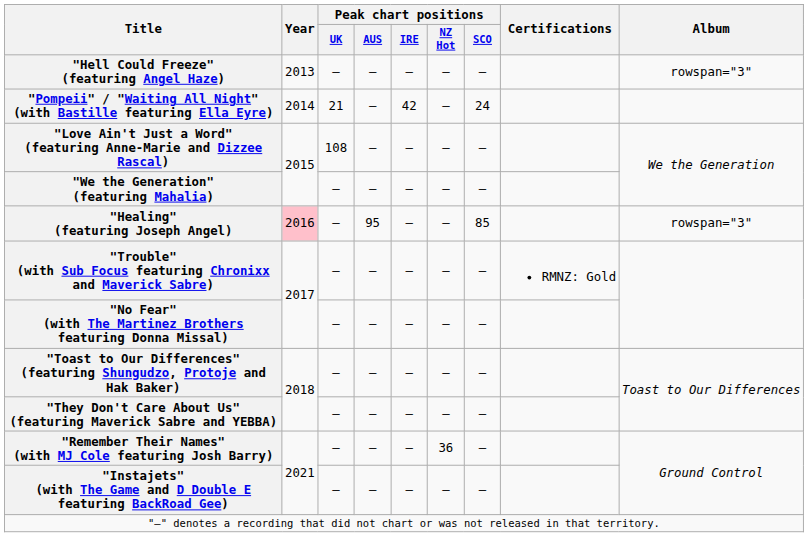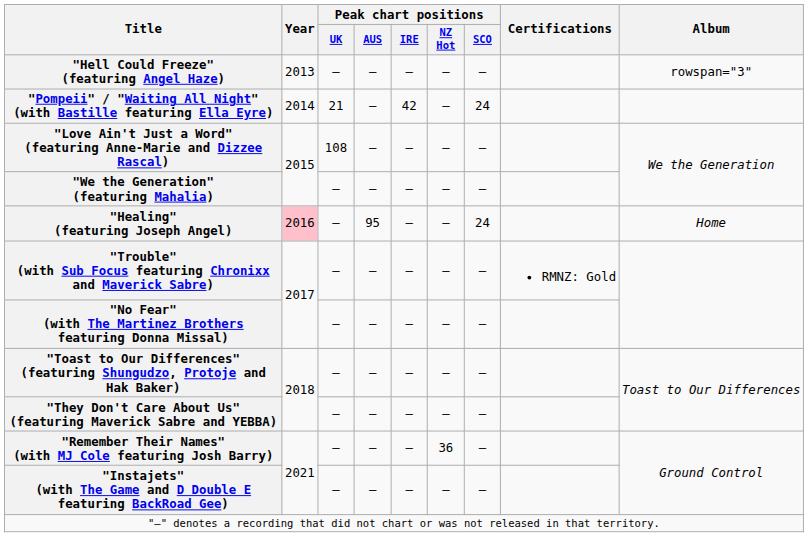(482, 223) 85 -> (482, 223) 24
(711, 223) rowspan="3" -> (711, 223) Home
